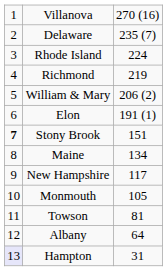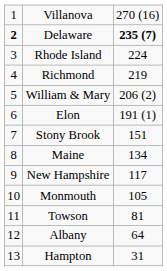(14, 35) normal -> (14, 35) bold
(138, 35) normal -> (138, 35) bold
(14, 135) bold -> (14, 135) normal
(14, 255) lavender background -> (14, 255) no background
